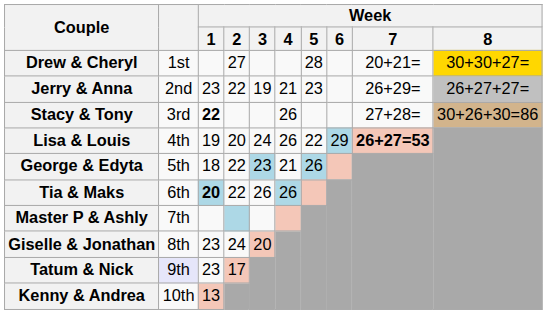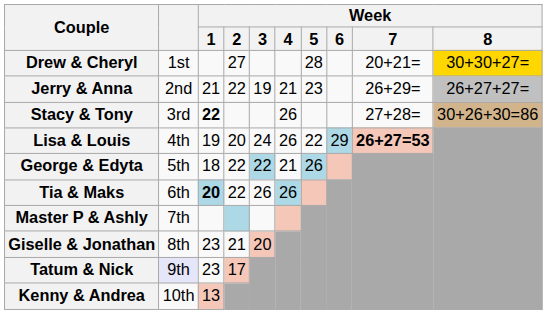(211, 88) 23 -> (211, 88) 21
(262, 166) 23 -> (262, 166) 22
(237, 244) 24 -> (237, 244) 21
